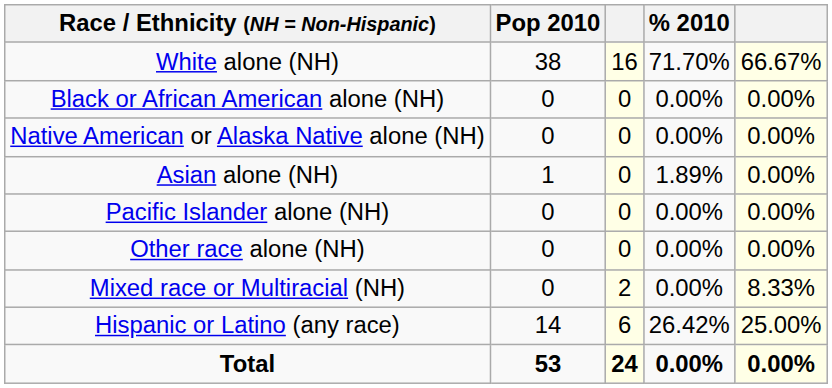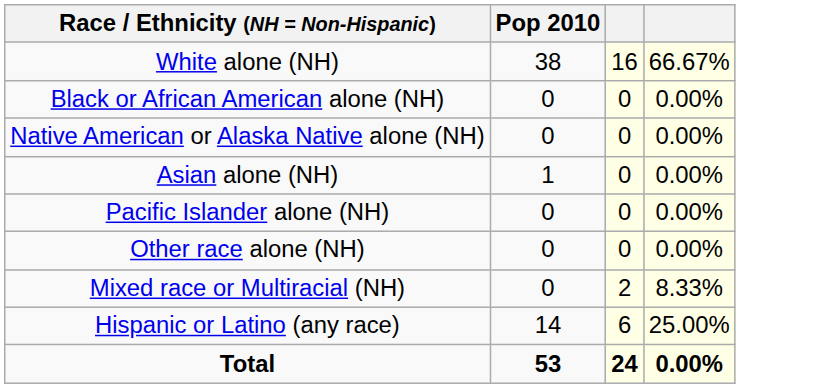- column: (689, 23)
